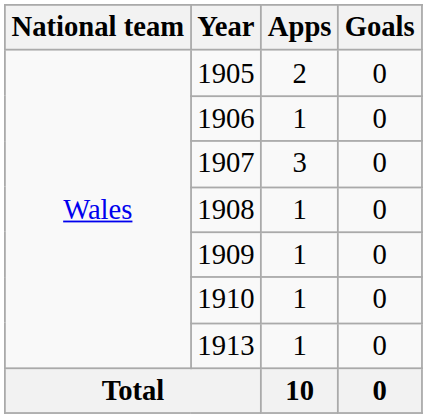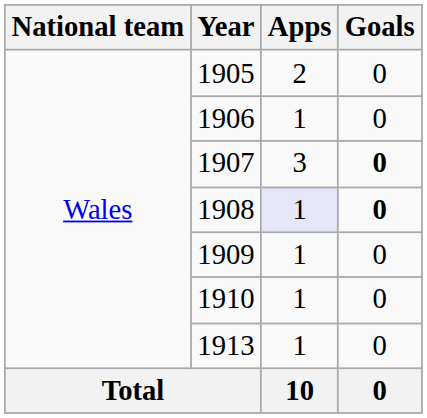(380, 163) normal -> (380, 163) bold
(300, 208) no background -> (300, 208) lavender background
(380, 208) normal -> (380, 208) bold
